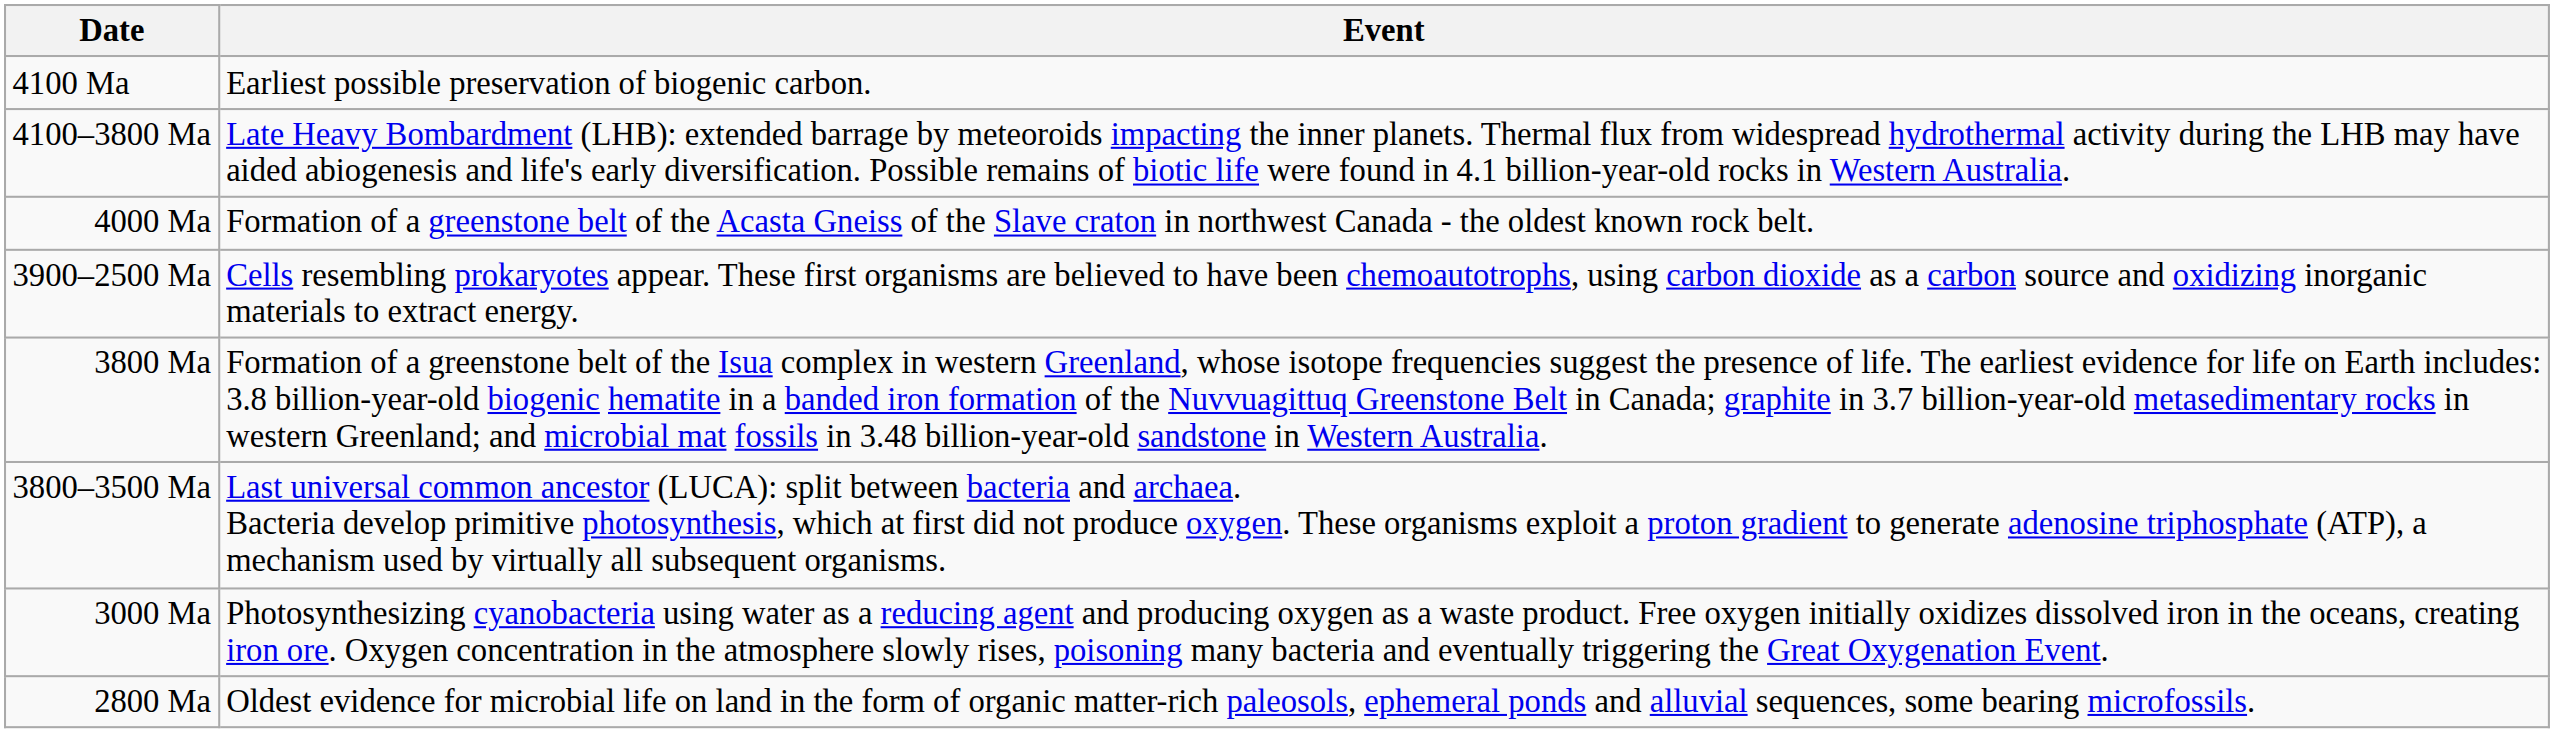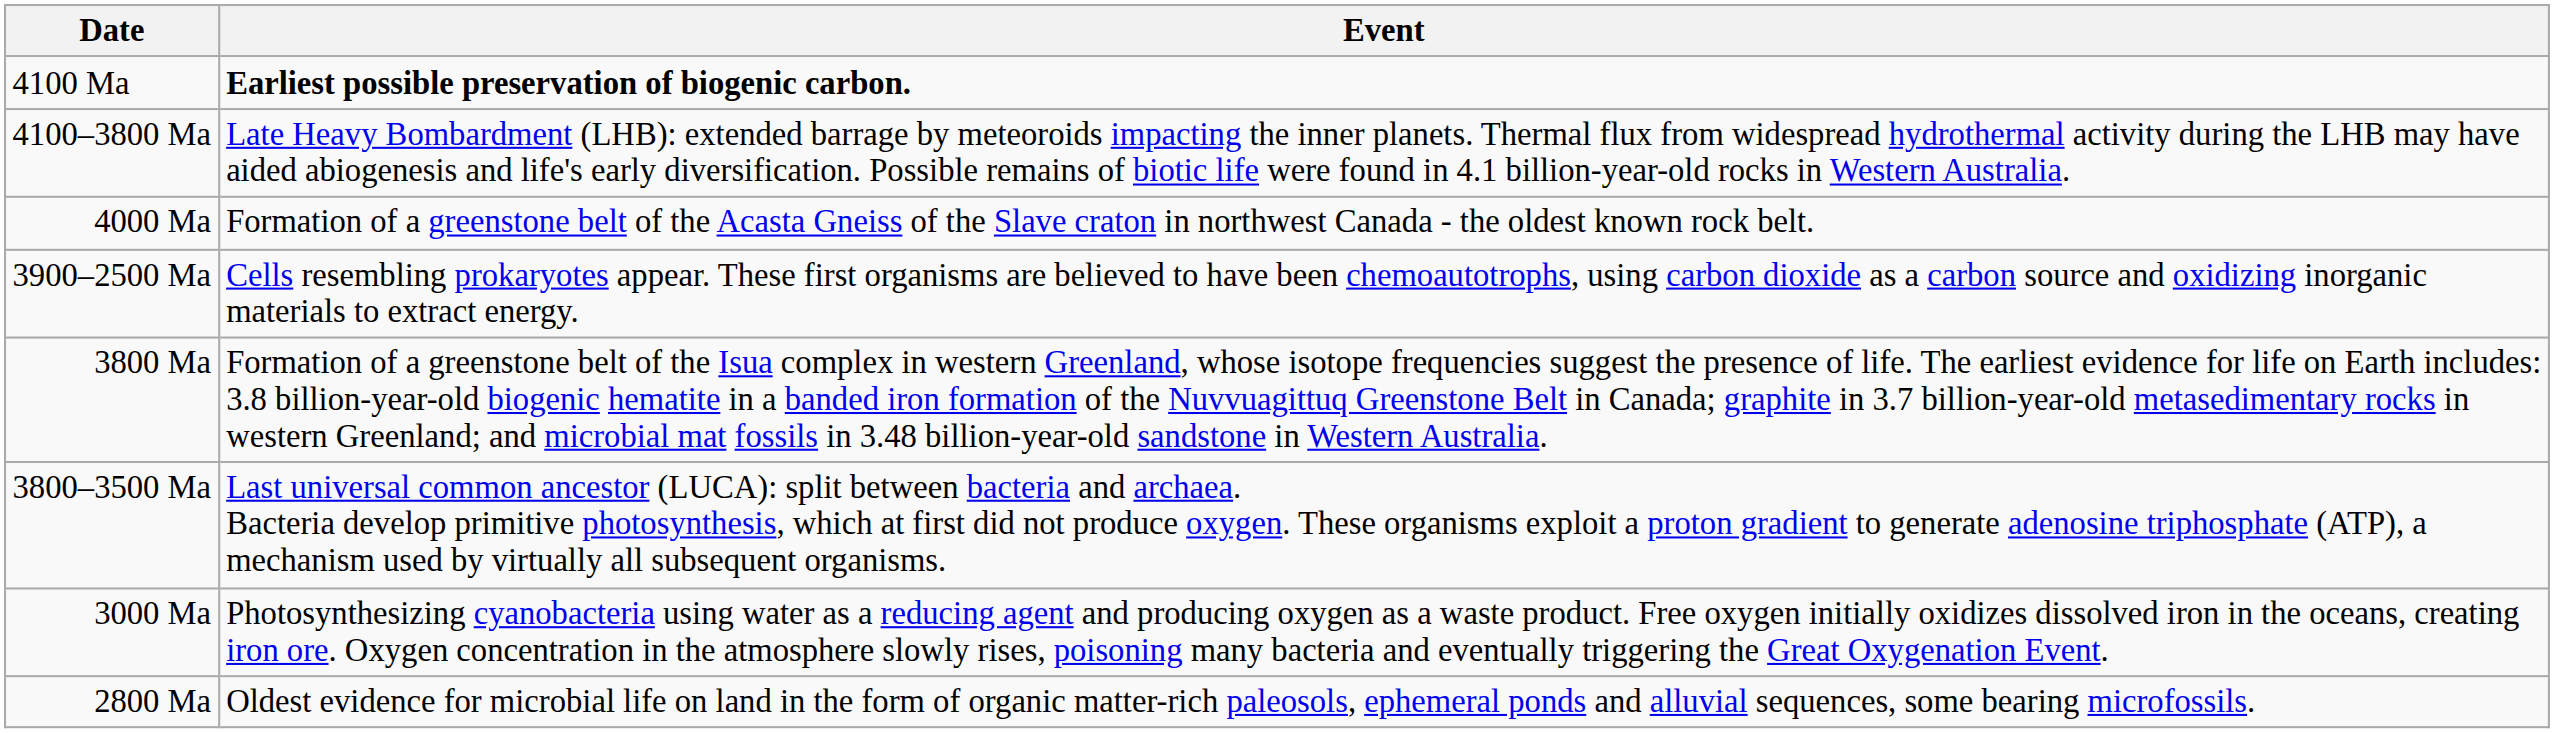(549, 82) normal -> (569, 82) bold
